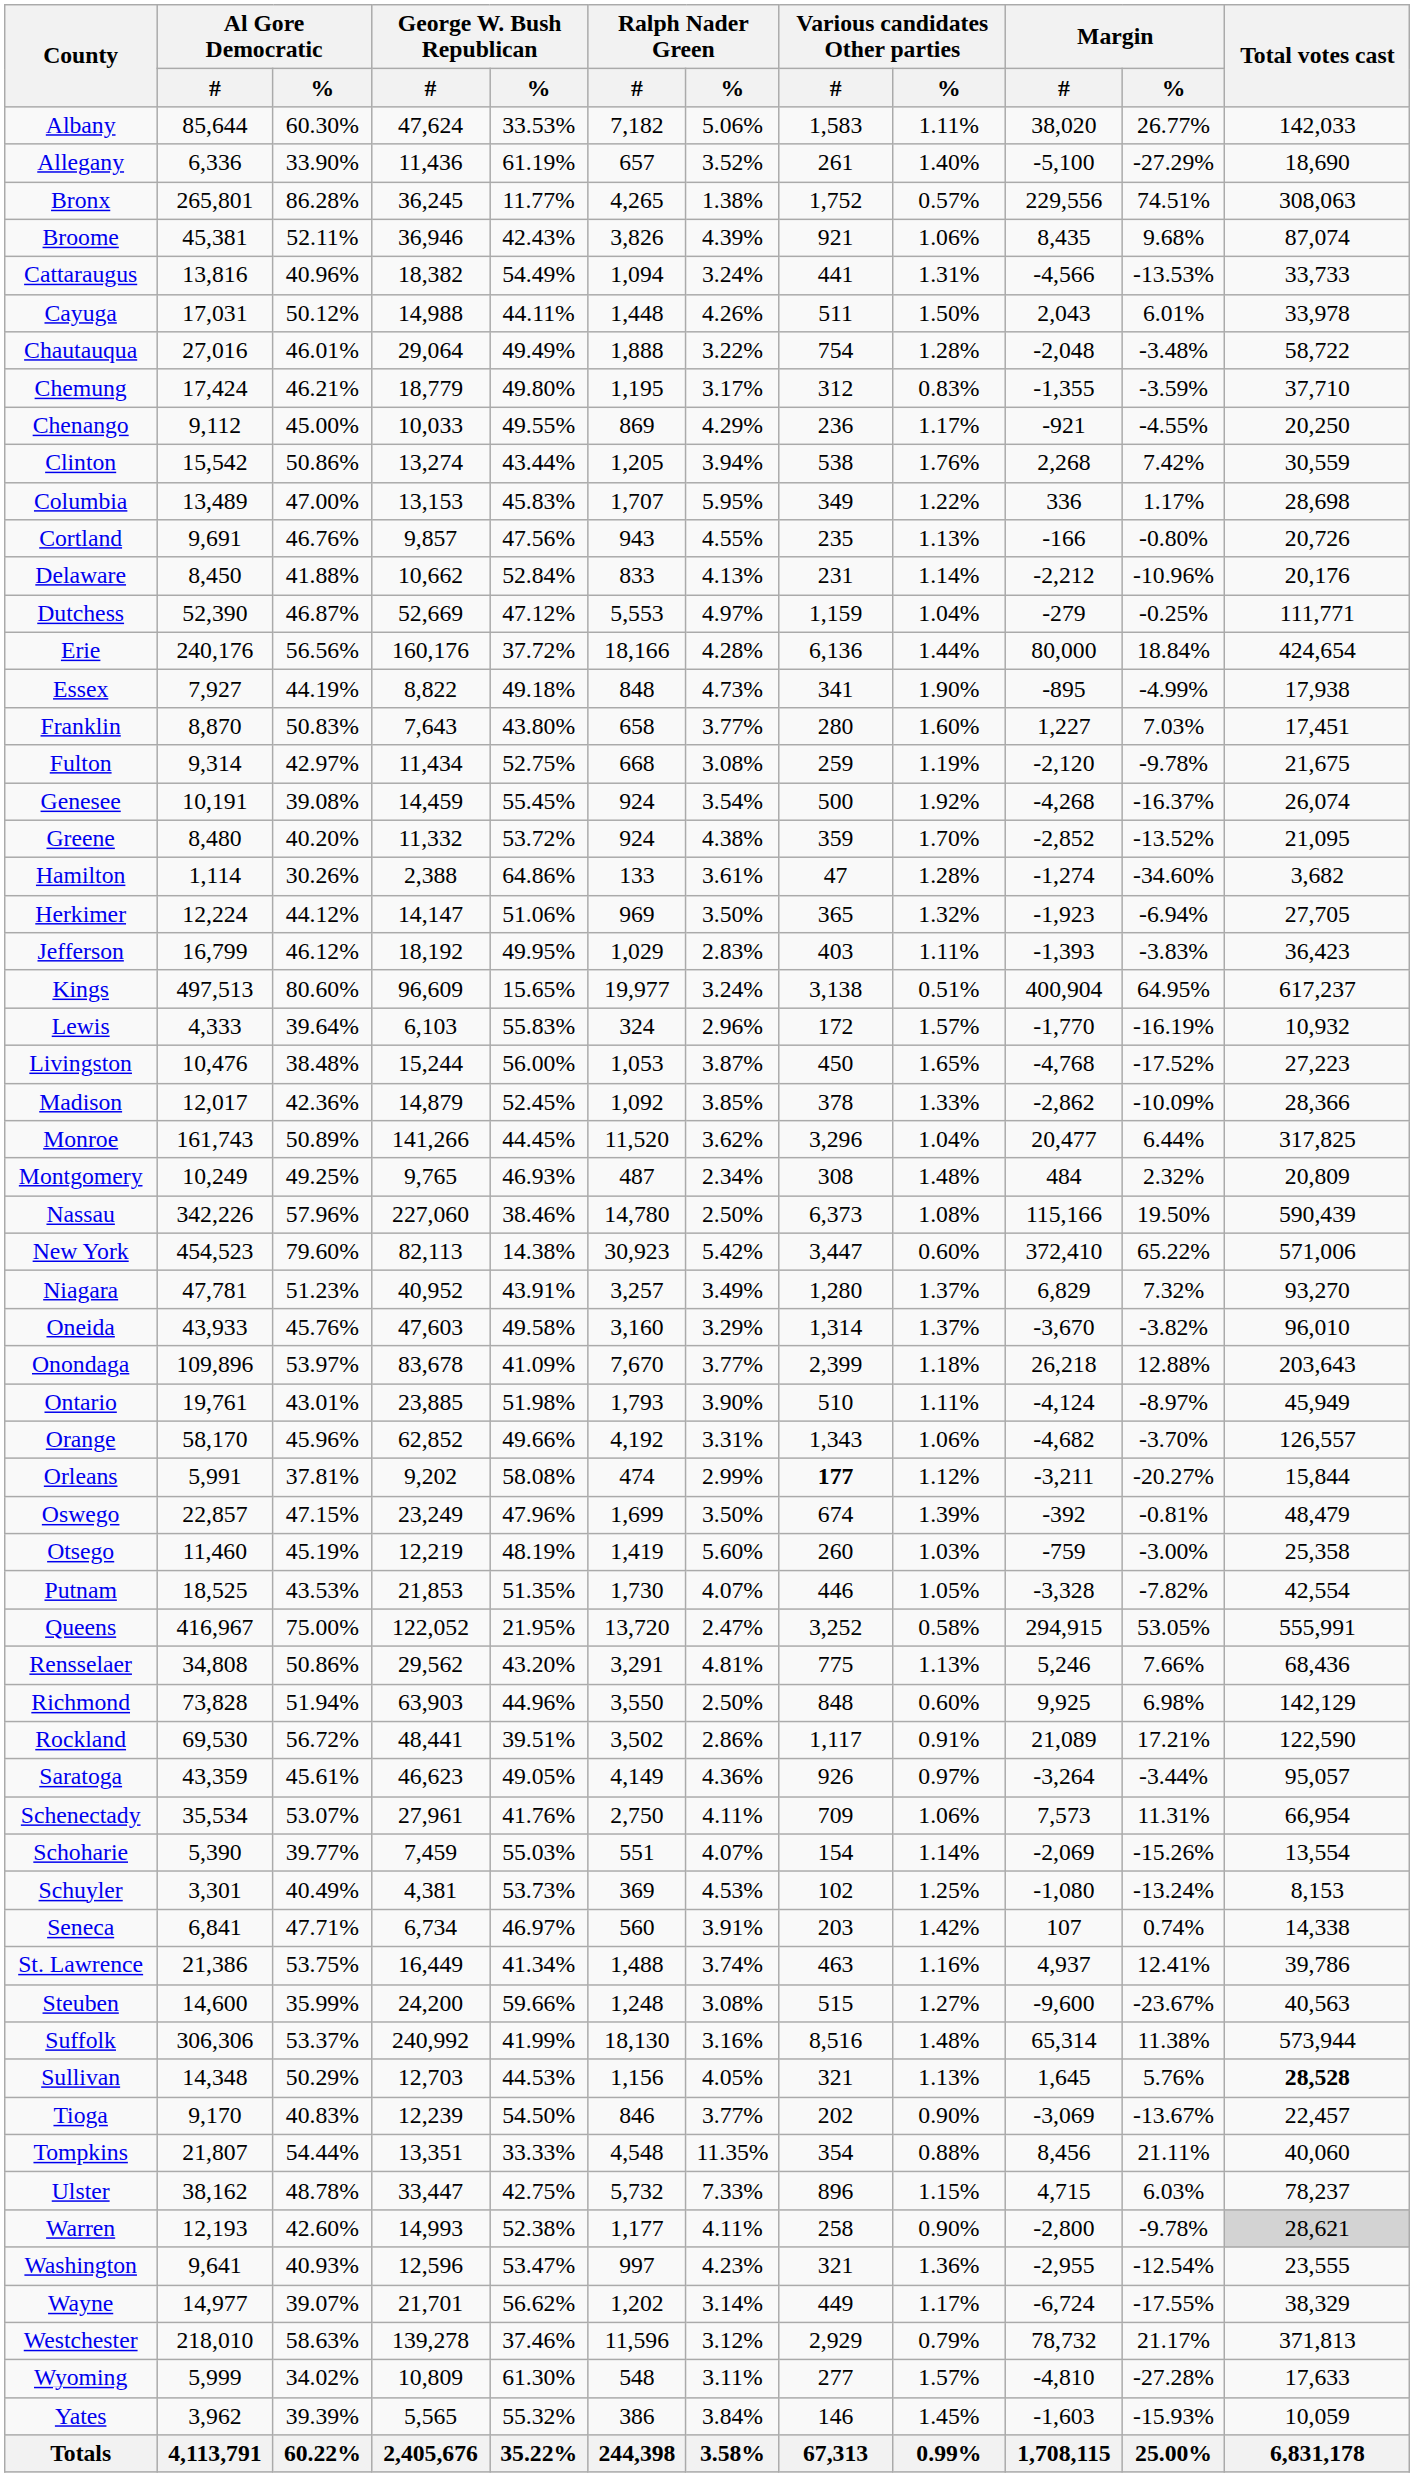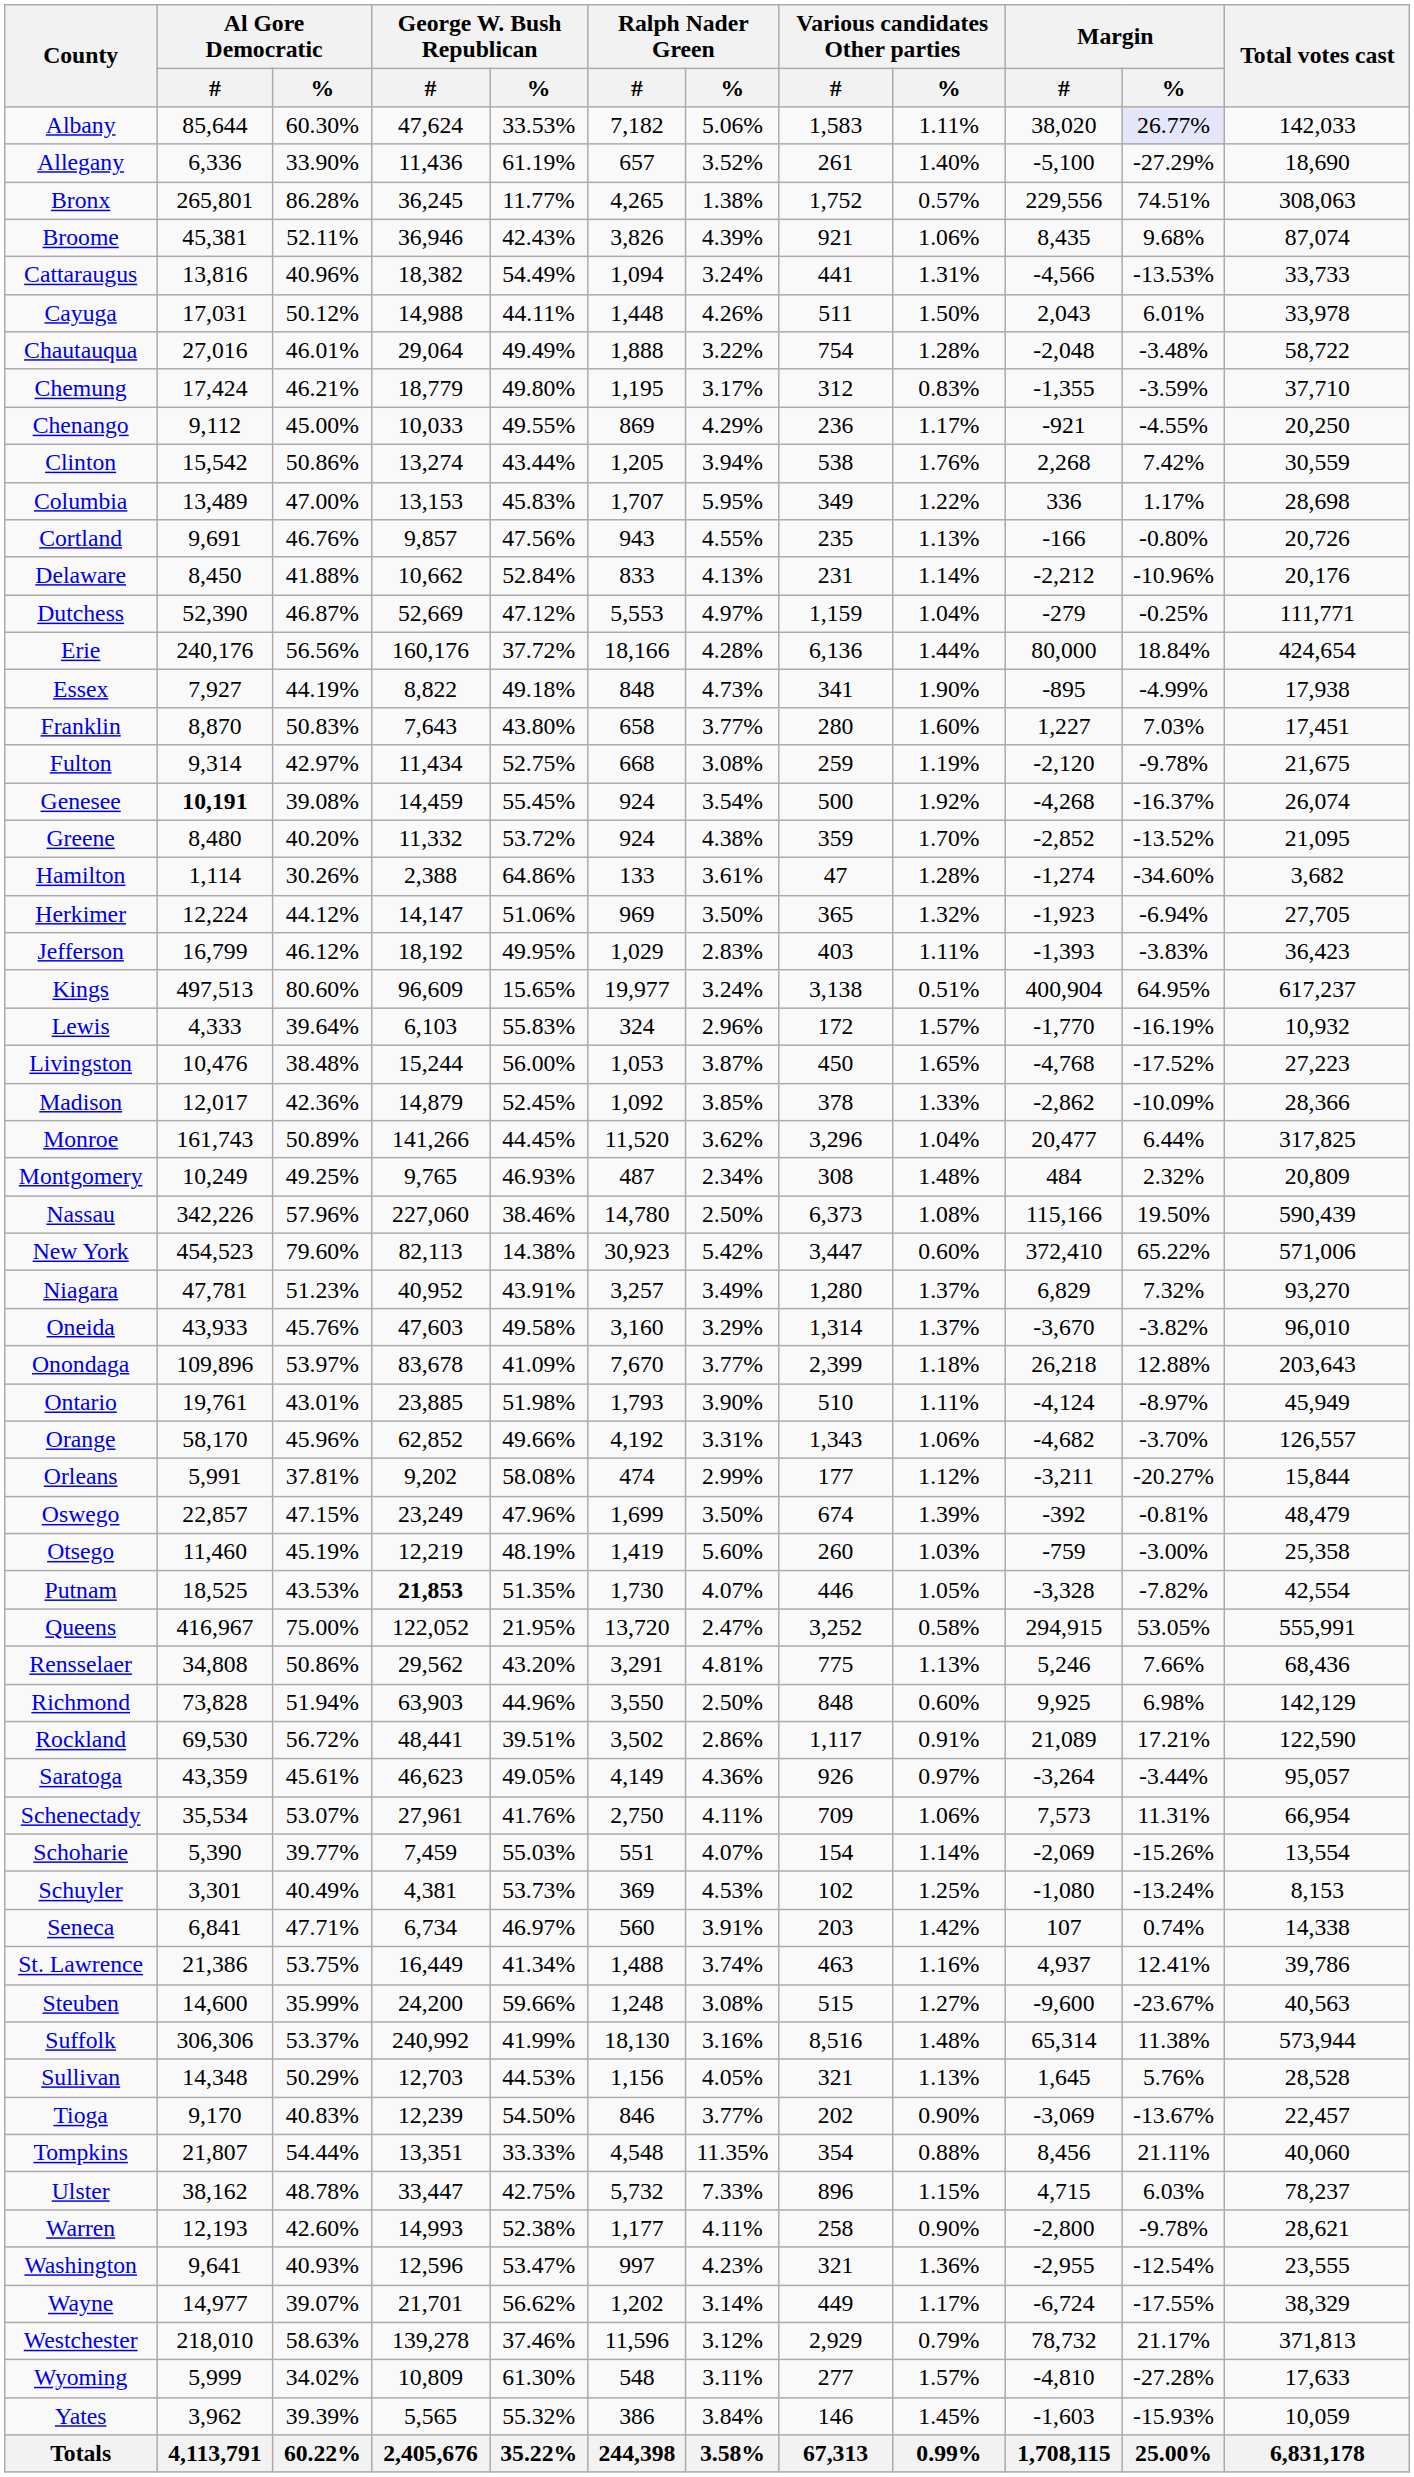(1174, 125) no background -> (1174, 125) lavender background
(215, 801) normal -> (215, 801) bold
(836, 1477) bold -> (836, 1477) normal
(431, 1589) normal -> (431, 1589) bold
(1317, 2077) bold -> (1317, 2077) normal
(1317, 2228) lightgrey background -> (1317, 2228) no background
